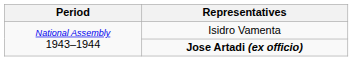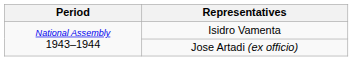(245, 47) bold -> (245, 47) normal
